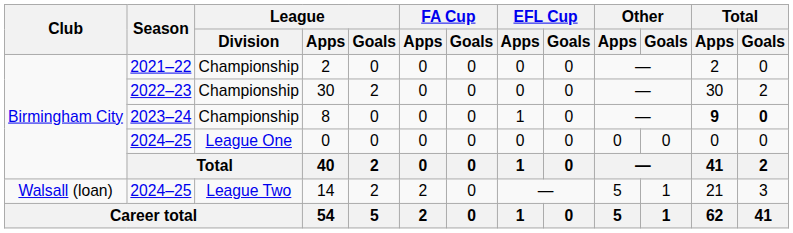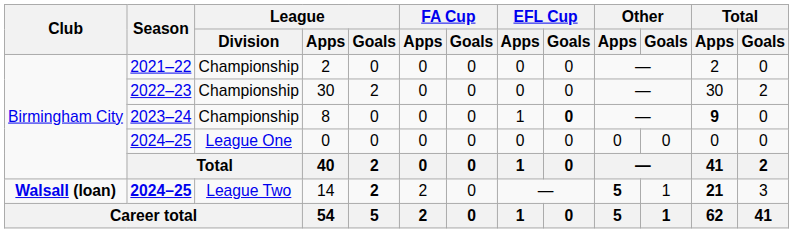(569, 116) normal -> (569, 116) bold
(763, 116) bold -> (763, 116) normal
(66, 191) normal -> (66, 191) bold
(161, 191) normal -> (161, 191) bold
(374, 191) normal -> (374, 191) bold
(617, 191) normal -> (617, 191) bold
(715, 191) normal -> (715, 191) bold
